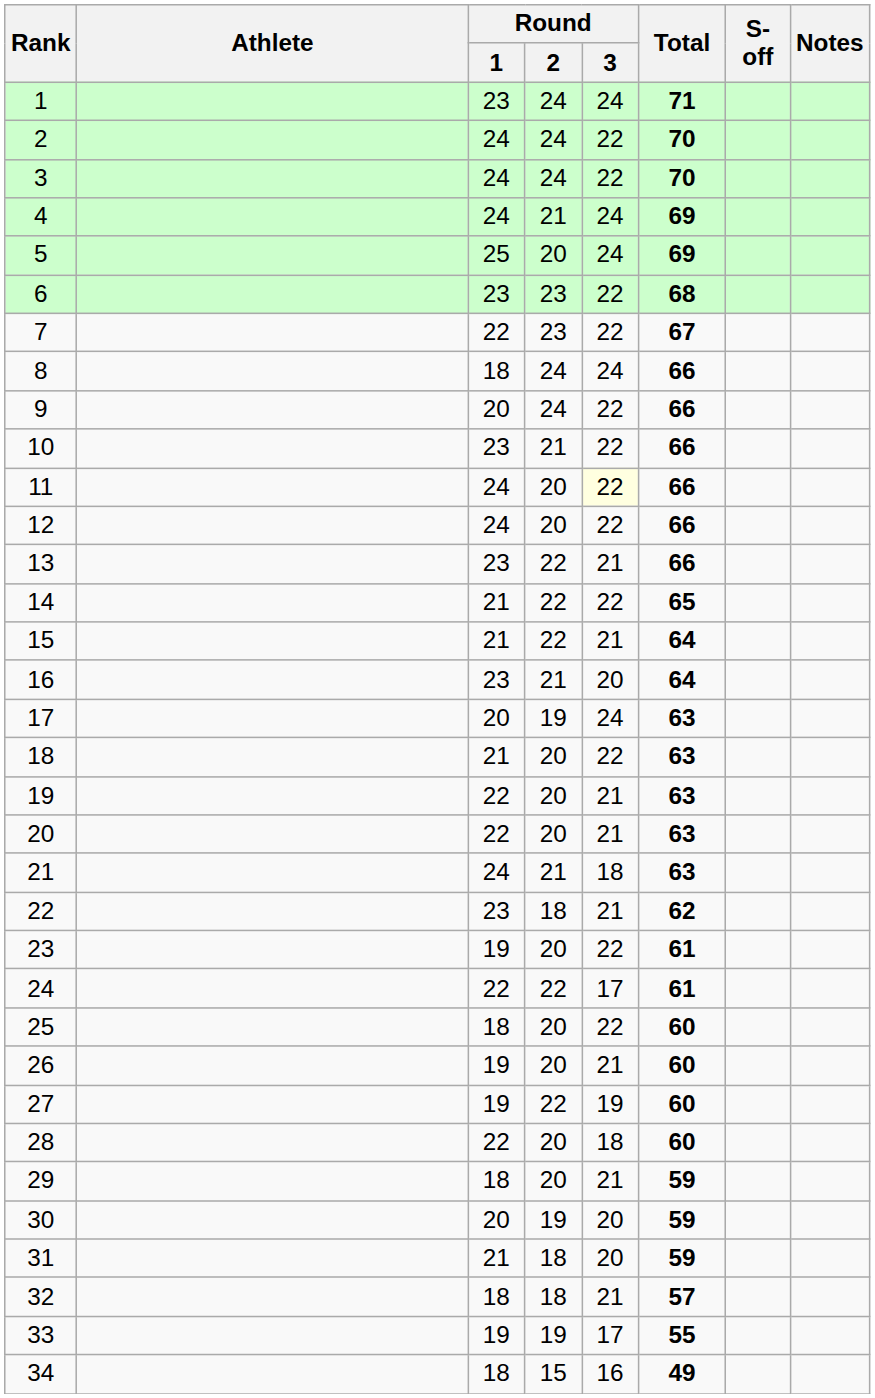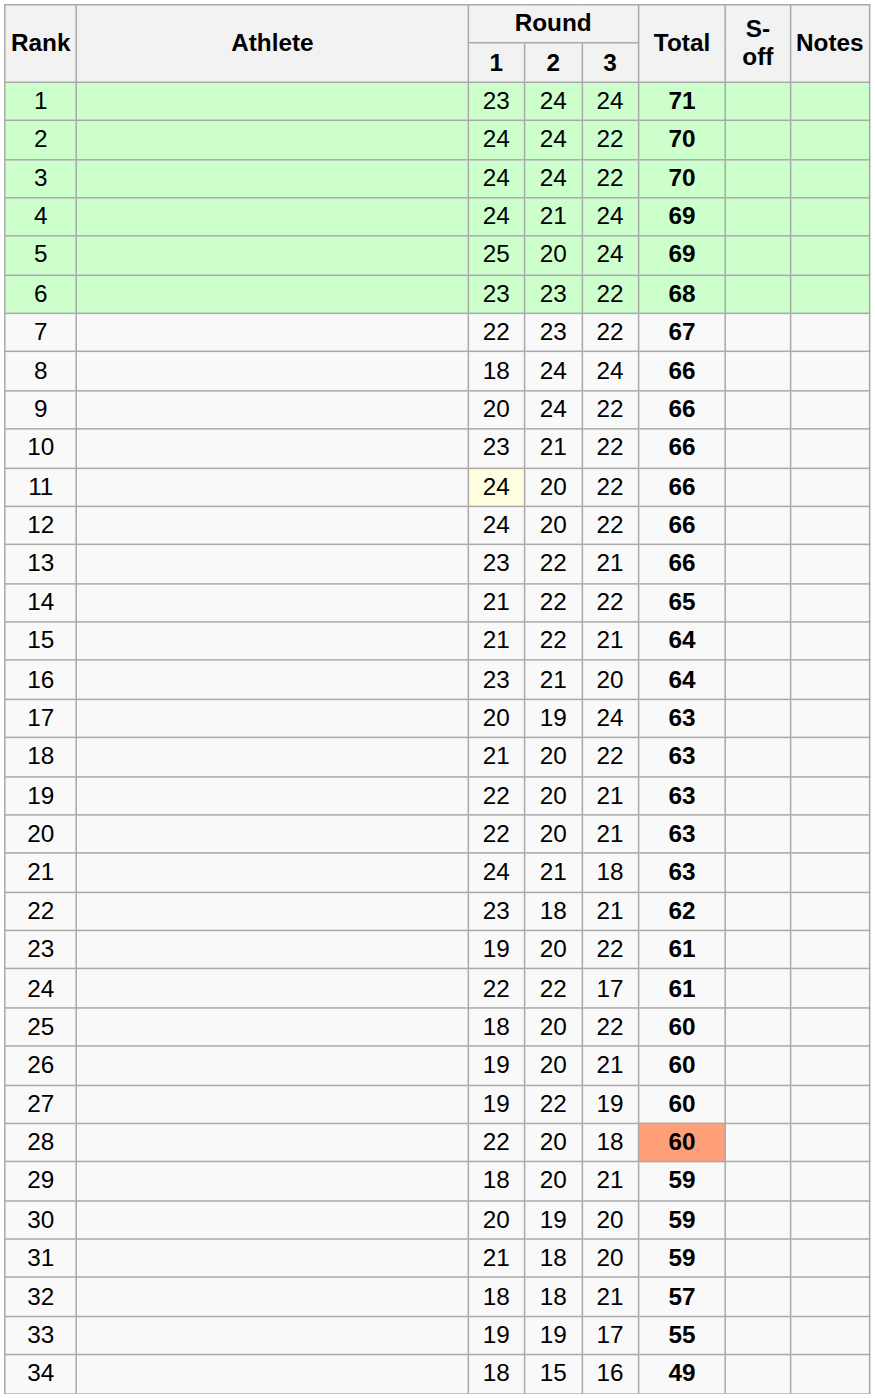(496, 486) no background -> (496, 486) lightyellow background
(610, 486) lightyellow background -> (610, 486) no background
(682, 1142) no background -> (682, 1142) lightsalmon background
